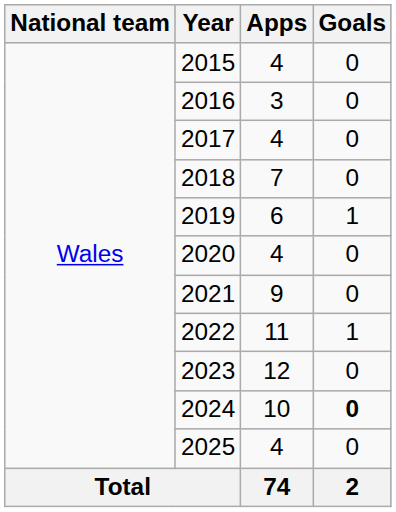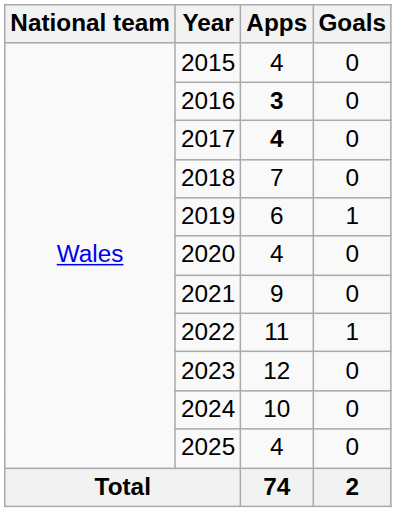(277, 100) normal -> (277, 100) bold
(277, 139) normal -> (277, 139) bold
(352, 409) bold -> (352, 409) normal
